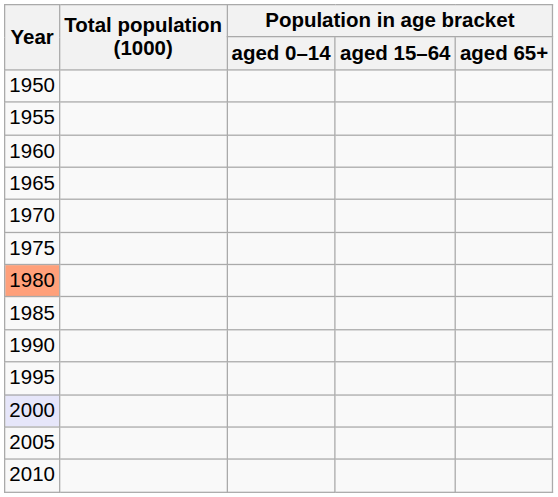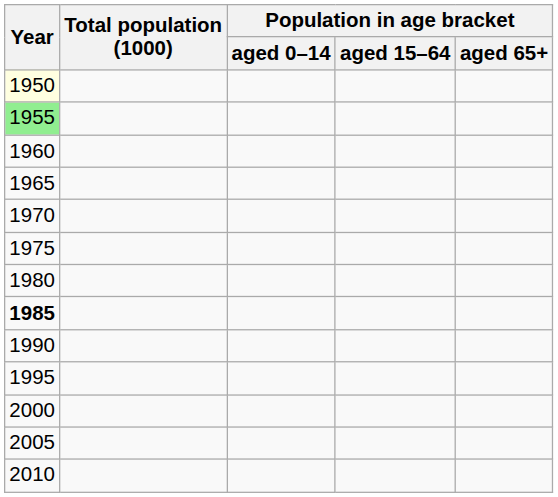(32, 85) no background -> (32, 85) lightyellow background
(32, 118) no background -> (32, 118) lightgreen background
(32, 280) lightsalmon background -> (32, 280) no background
(32, 313) normal -> (32, 313) bold
(32, 410) lavender background -> (32, 410) no background
